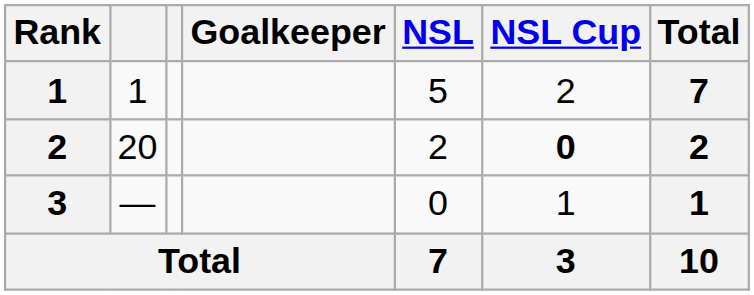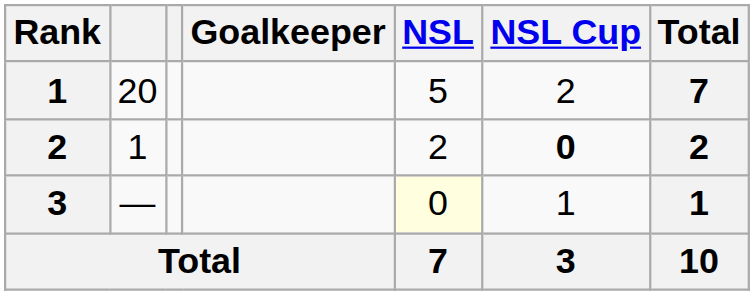(137, 89) 1 -> (137, 89) 20
(137, 146) 20 -> (137, 146) 1
(438, 203) no background -> (438, 203) lightyellow background
